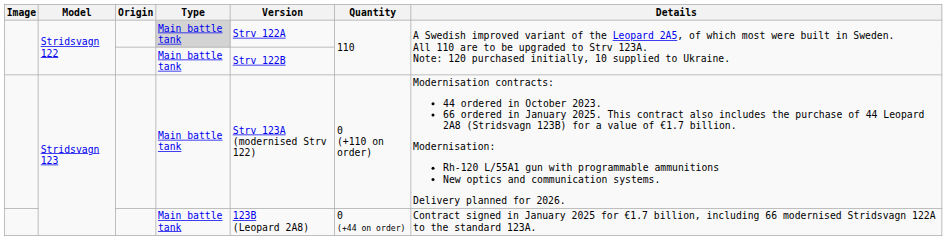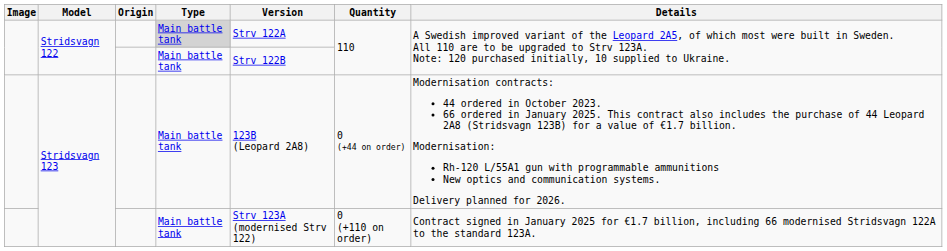(280, 141) Strv 123A (modernised Strv 122) -> (271, 141) 123B (Leopard 2A8)
(360, 141) 0 (+110 on order) -> (371, 141) 0 (+44 on order)
(271, 222) 123B (Leopard 2A8) -> (280, 227) Strv 123A (modernised Strv 122)
(371, 222) 0 (+44 on order) -> (360, 227) 0 (+110 on order)
